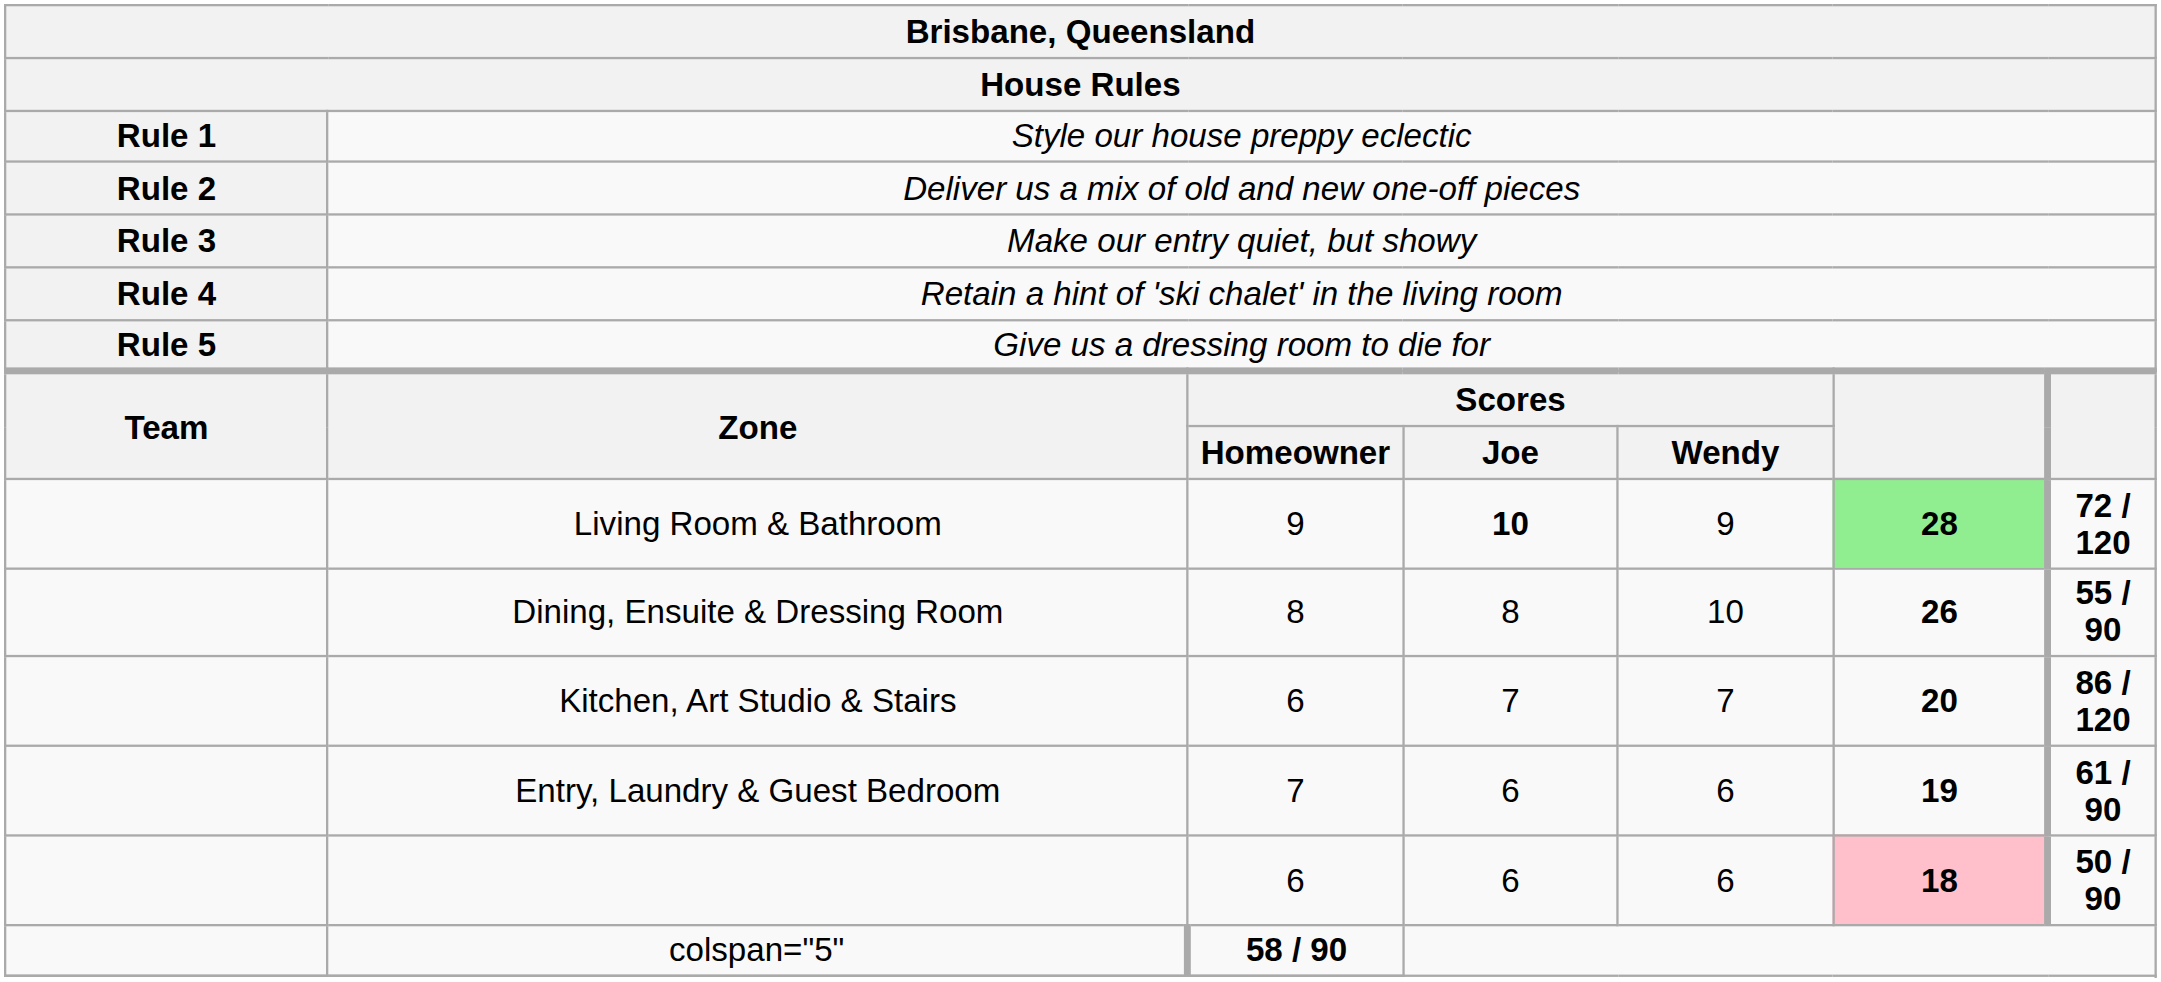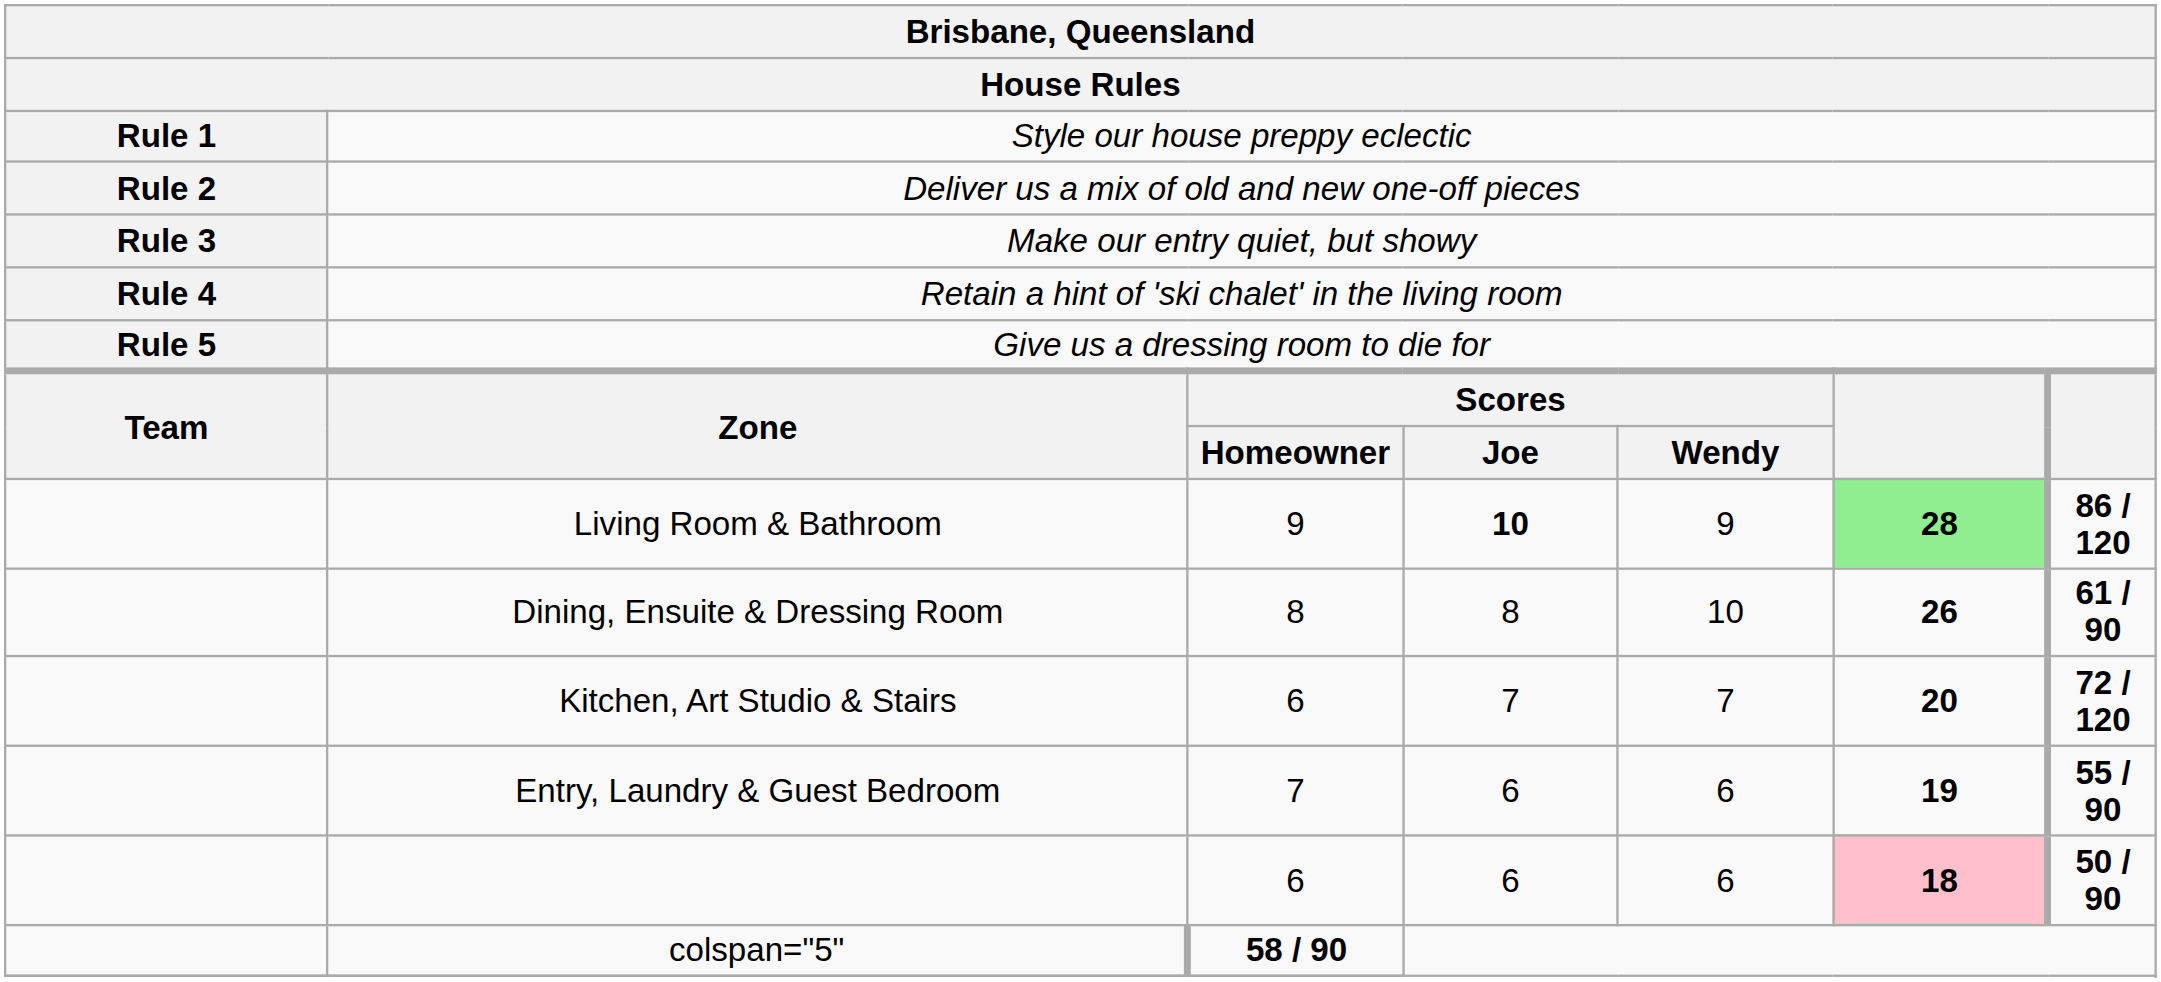(2103, 523) 72 / 120 -> (2103, 523) 86 / 120
(2103, 612) 55 / 90 -> (2103, 612) 61 / 90
(2103, 702) 86 / 120 -> (2103, 702) 72 / 120
(2103, 791) 61 / 90 -> (2103, 791) 55 / 90
